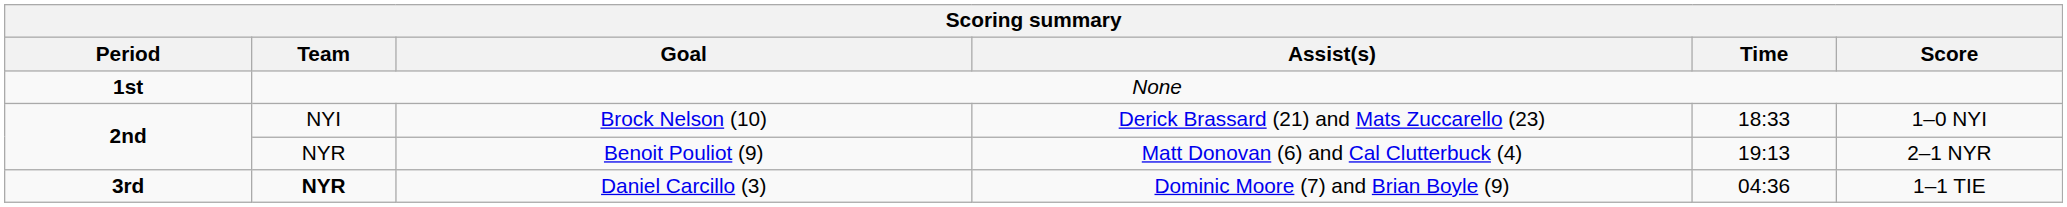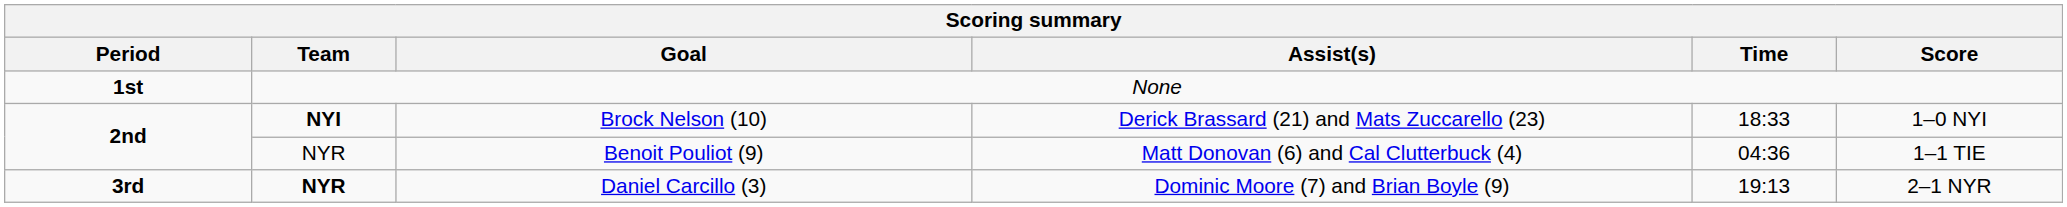(324, 119) normal -> (324, 119) bold
(1764, 152) 19:13 -> (1764, 152) 04:36
(1949, 152) 2–1 NYR -> (1949, 152) 1–1 TIE
(1764, 185) 04:36 -> (1764, 185) 19:13
(1949, 185) 1–1 TIE -> (1949, 185) 2–1 NYR
